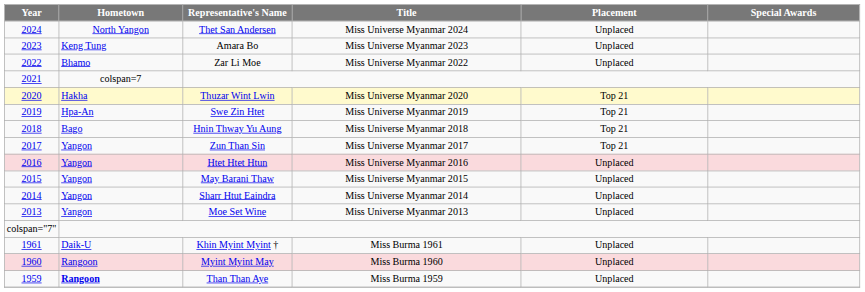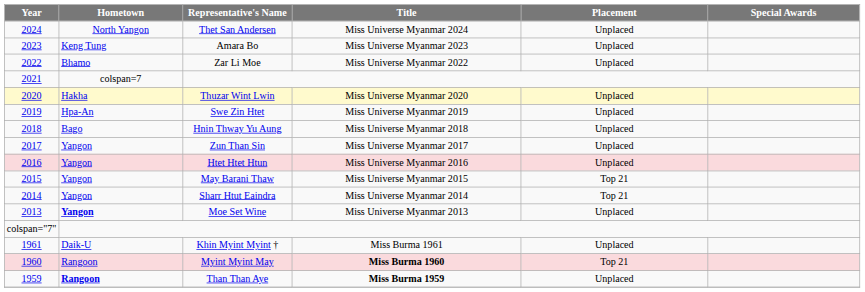(614, 96) Top 21 -> (614, 96) Unplaced
(614, 112) Top 21 -> (614, 112) Unplaced
(614, 129) Top 21 -> (614, 129) Unplaced
(614, 146) Top 21 -> (614, 146) Unplaced
(614, 179) Unplaced -> (614, 179) Top 21
(614, 196) Unplaced -> (614, 196) Top 21
(77, 212) normal -> (77, 212) bold
(407, 262) normal -> (407, 262) bold
(614, 262) Unplaced -> (614, 262) Top 21
(407, 279) normal -> (407, 279) bold
